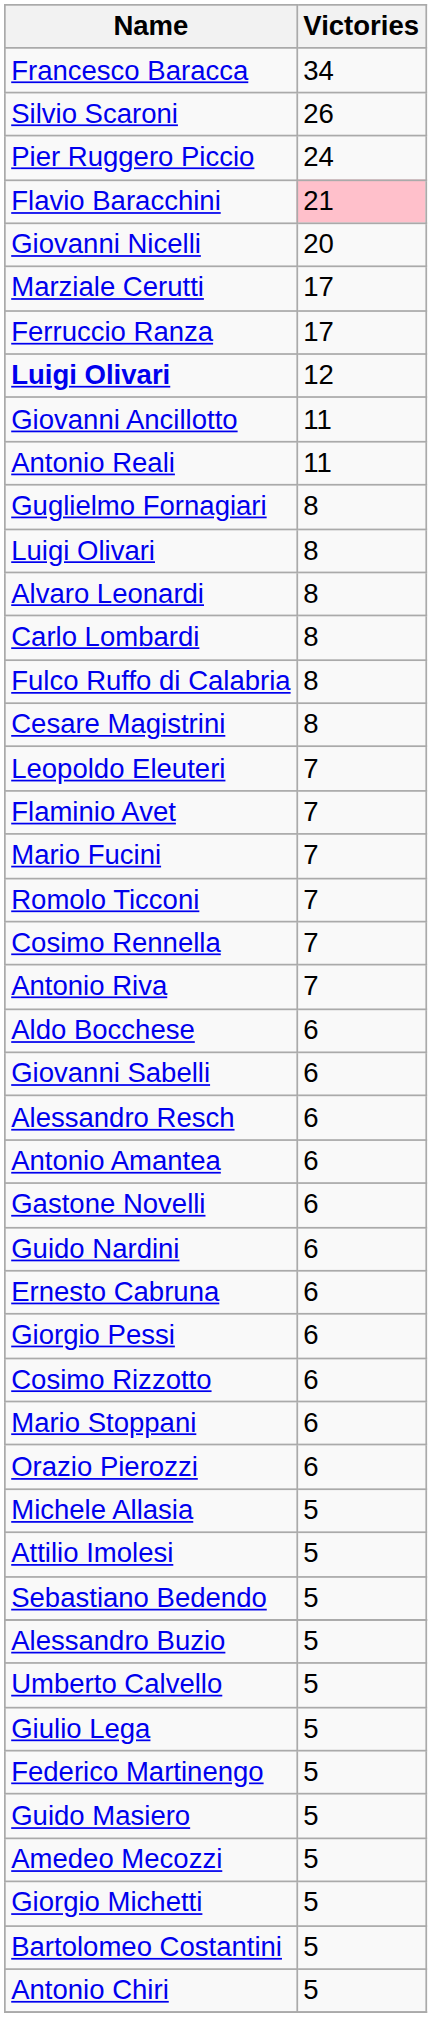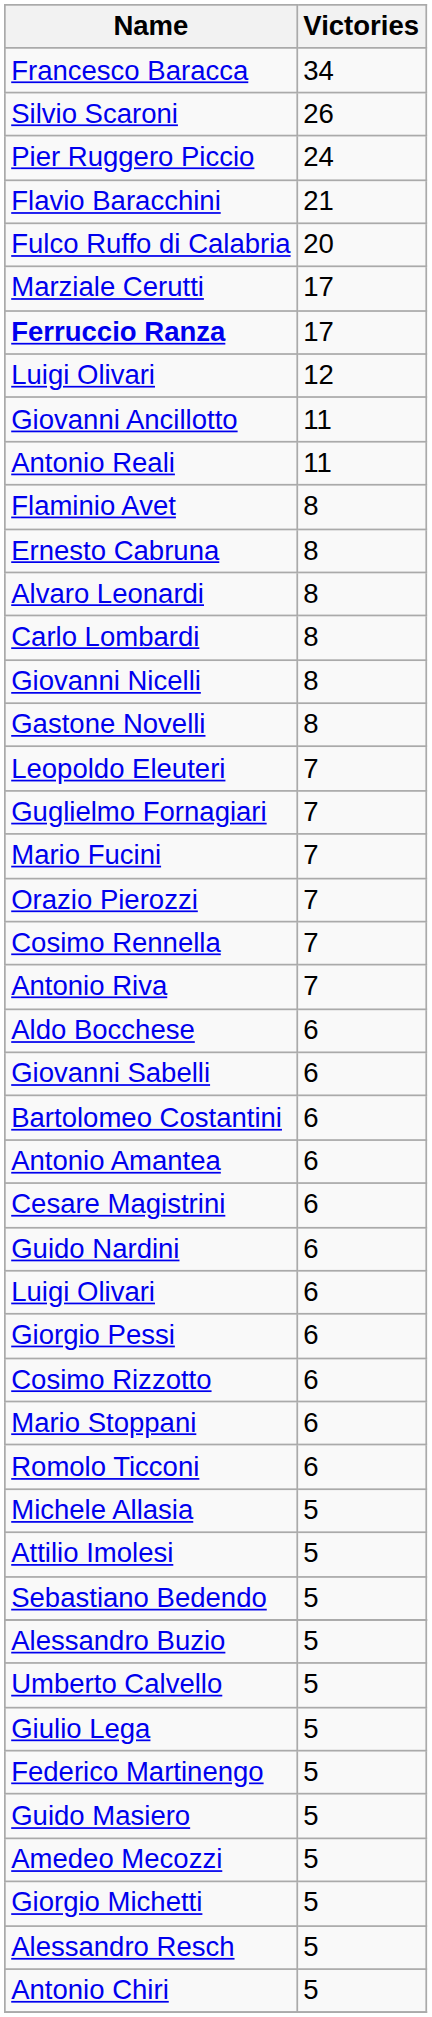(319, 200) pink background -> (319, 200) no background
(106, 244) Giovanni Nicelli -> (151, 244) Fulco Ruffo di Calabria
(112, 331) normal -> (118, 331) bold
(91, 375) bold -> (83, 375) normal
(139, 506) Guglielmo Fornagiari -> (94, 506) Flaminio Avet
(83, 550) Luigi Olivari -> (115, 550) Ernesto Cabruna
(151, 680) Fulco Ruffo di Calabria -> (106, 680) Giovanni Nicelli
(118, 724) Cesare Magistrini -> (108, 724) Gastone Novelli
(94, 811) Flaminio Avet -> (139, 811) Guglielmo Fornagiari
(105, 899) Romolo Ticconi -> (104, 899) Orazio Pierozzi
(123, 1117) Alessandro Resch -> (147, 1117) Bartolomeo Costantini
(108, 1204) Gastone Novelli -> (118, 1204) Cesare Magistrini
(115, 1292) Ernesto Cabruna -> (83, 1292) Luigi Olivari
(104, 1466) Orazio Pierozzi -> (105, 1466) Romolo Ticconi
(147, 1946) Bartolomeo Costantini -> (123, 1946) Alessandro Resch
